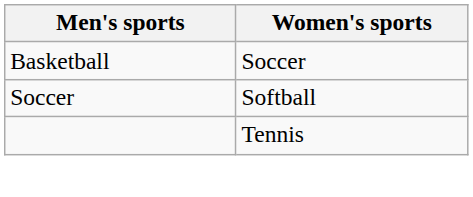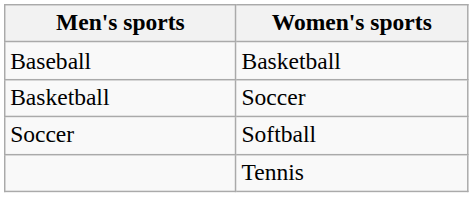+ row: (51, 60)
